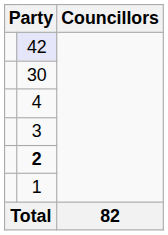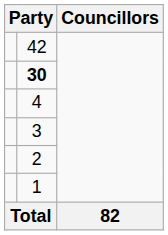(37, 46) lavender background -> (37, 46) no background
(37, 74) normal -> (37, 74) bold
(37, 159) bold -> (37, 159) normal
